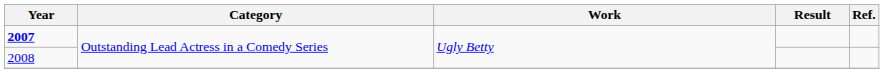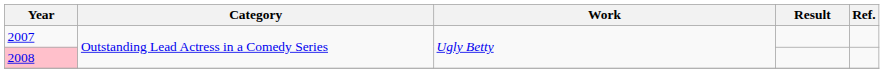(21, 36) bold -> (21, 36) normal
(21, 57) no background -> (21, 57) pink background
